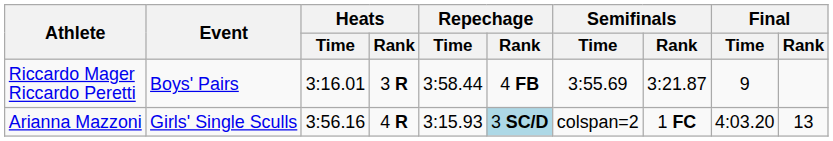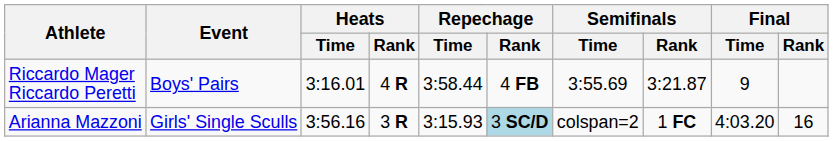(394, 84) 3 R -> (394, 84) 4 R
(394, 122) 4 R -> (394, 122) 3 R
(803, 122) 13 -> (803, 122) 16
